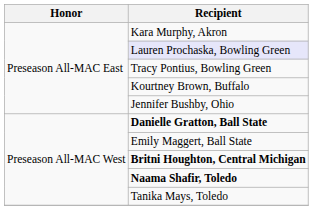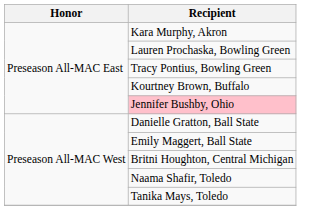(211, 50) lavender background -> (211, 50) no background
(182, 104) no background -> (182, 104) pink background
(199, 123) bold -> (195, 123) normal
(218, 159) bold -> (212, 159) normal
(184, 178) bold -> (181, 178) normal
